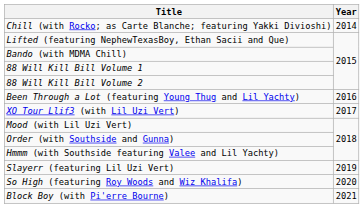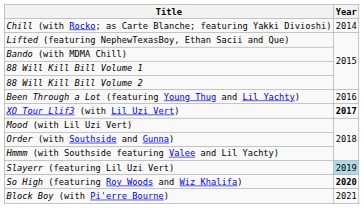(346, 111) normal -> (346, 111) bold
(346, 168) no background -> (346, 168) lightblue background
(346, 182) normal -> (346, 182) bold
